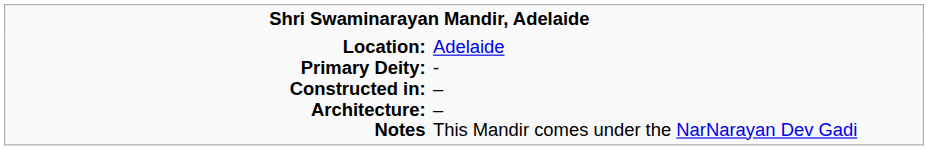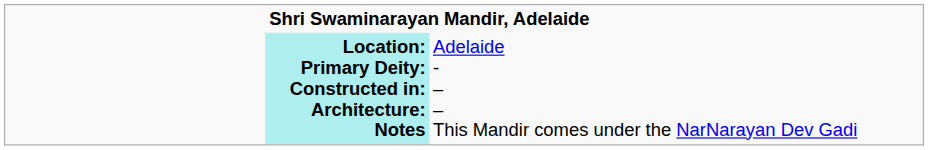(358, 88) no background -> (358, 88) paleturquoise background
